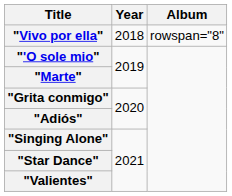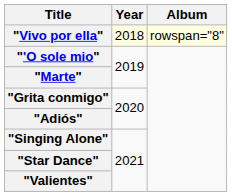(129, 35) no background -> (129, 35) lightyellow background
(187, 35) no background -> (187, 35) lightyellow background
